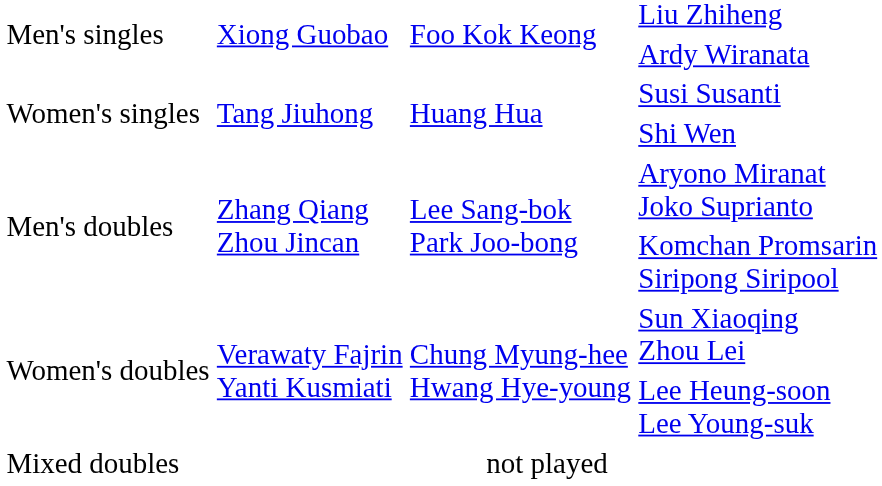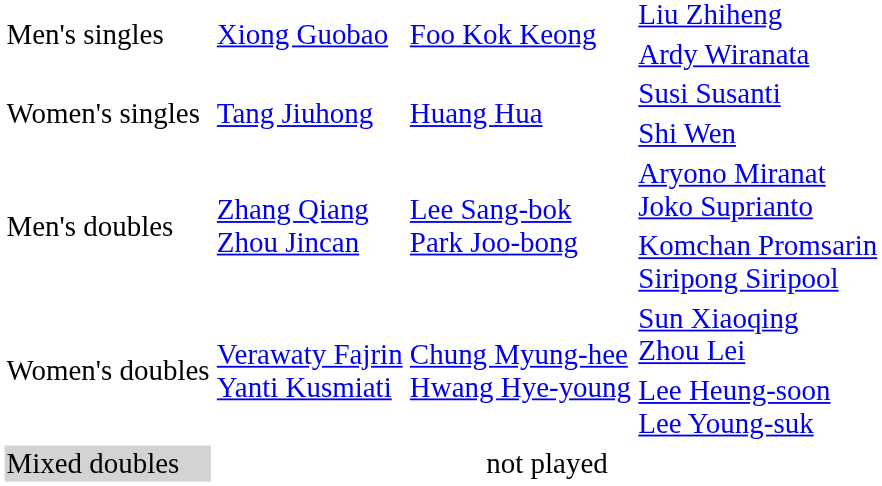(93, 463) no background -> (93, 463) lightgrey background
